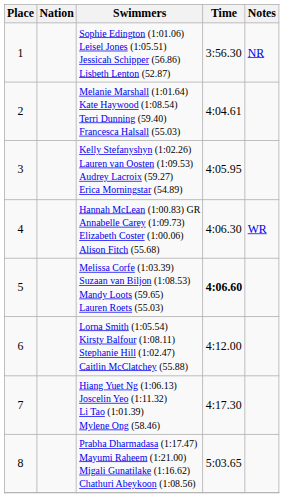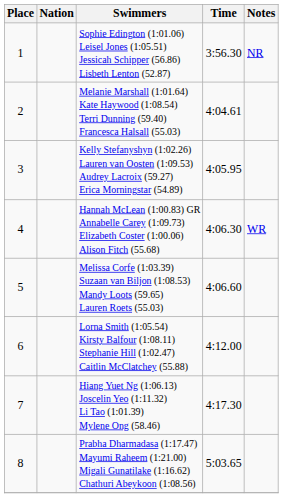(224, 287) bold -> (224, 287) normal
